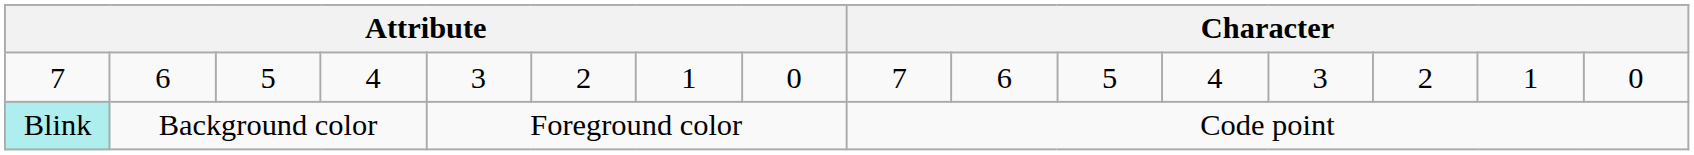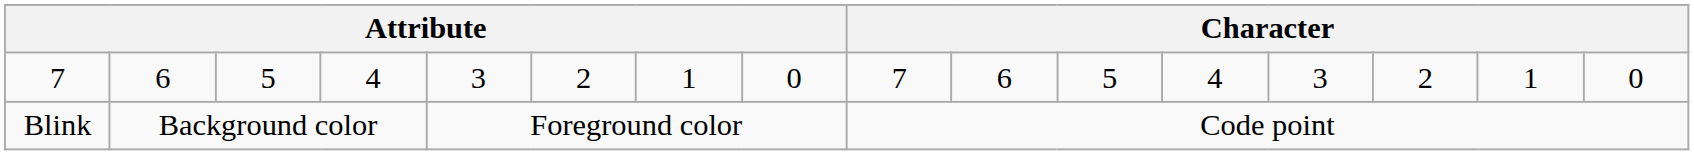(58, 125) paleturquoise background -> (58, 125) no background
